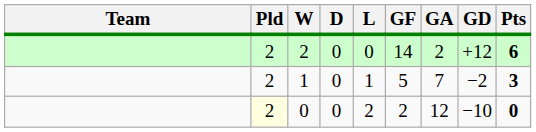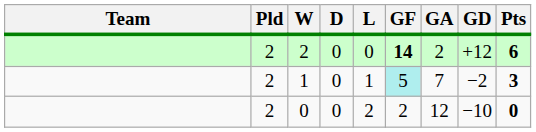(403, 50) normal -> (403, 50) bold
(403, 81) no background -> (403, 81) paleturquoise background
(270, 111) lightyellow background -> (270, 111) no background
